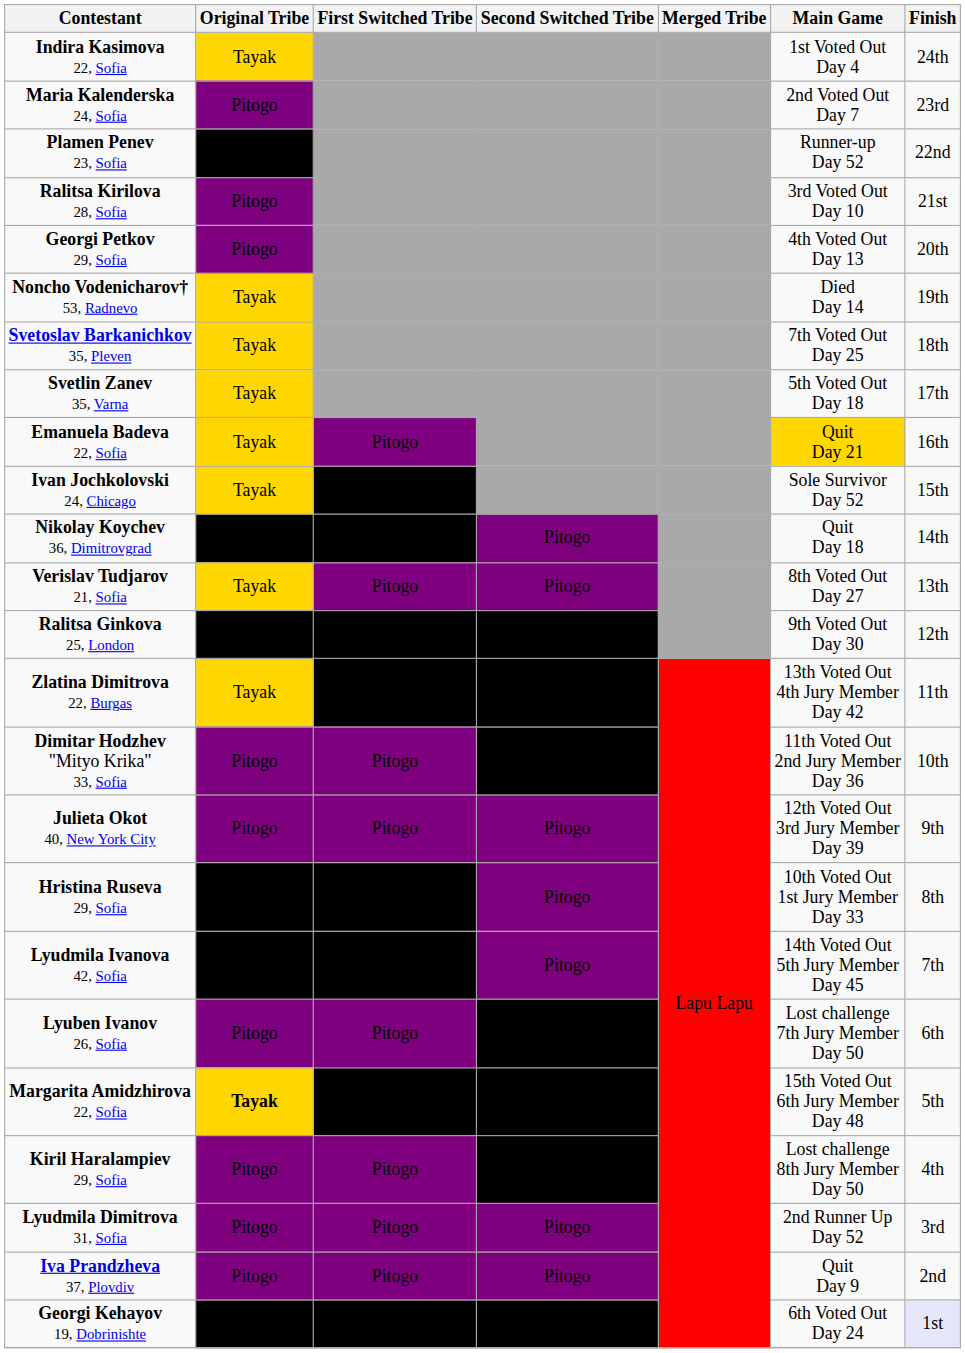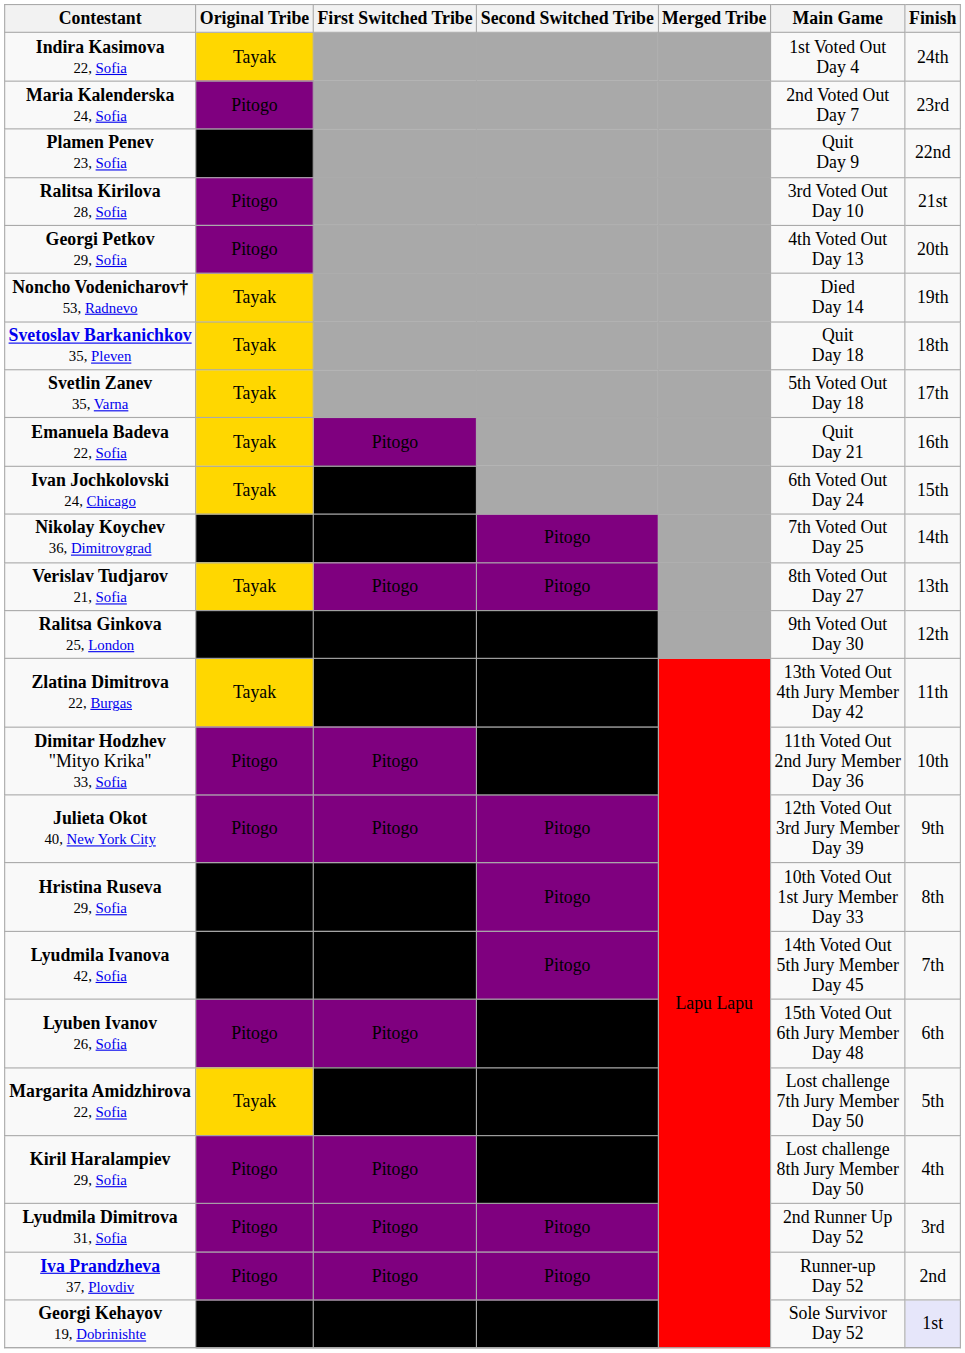(838, 153) Runner-up Day 52 -> (838, 153) Quit Day 9
(838, 345) 7th Voted Out Day 25 -> (838, 345) Quit Day 18
(838, 441) gold background -> (838, 441) no background
(838, 490) Sole Survivor Day 52 -> (838, 490) 6th Voted Out Day 24
(838, 538) Quit Day 18 -> (838, 538) 7th Voted Out Day 25
(838, 1033) Lost challenge 7th Jury Member Day 50 -> (838, 1033) 15th Voted Out 6th Jury Member Day 48
(255, 1101) bold -> (255, 1101) normal
(838, 1101) 15th Voted Out 6th Jury Member Day 48 -> (838, 1101) Lost challenge 7th Jury Member Day 50
(838, 1275) Quit Day 9 -> (838, 1275) Runner-up Day 52
(838, 1323) 6th Voted Out Day 24 -> (838, 1323) Sole Survivor Day 52
